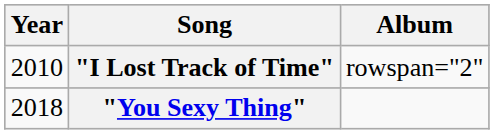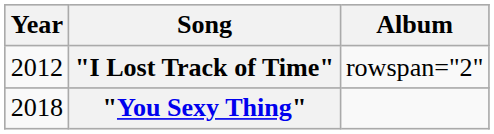(37, 66) 2010 -> (37, 66) 2012
